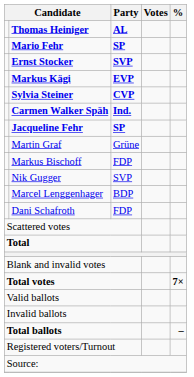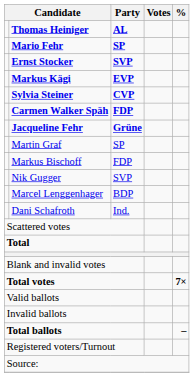(122, 111) Ind. -> (123, 111) FDP
(119, 128) SP -> (127, 128) Grüne
(126, 144) Grüne -> (119, 144) SP
(123, 210) FDP -> (121, 210) Ind.
